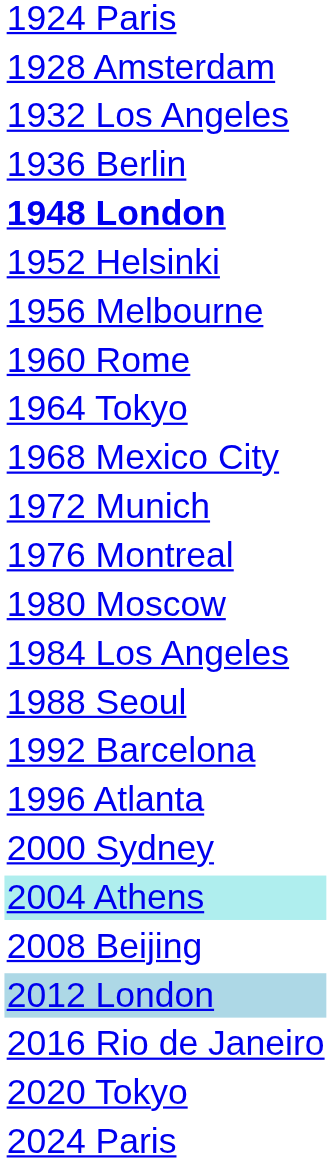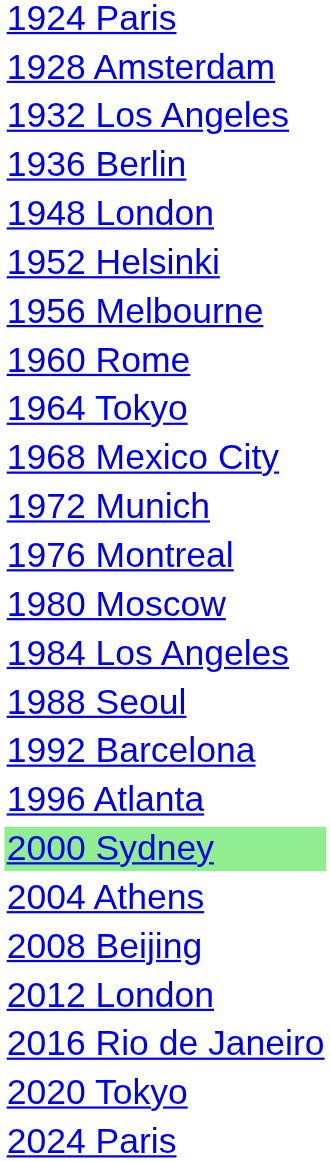(116, 213) bold -> (110, 213) normal
(110, 848) no background -> (110, 848) lightgreen background
(105, 897) paleturquoise background -> (105, 897) no background
(110, 994) lightblue background -> (110, 994) no background
